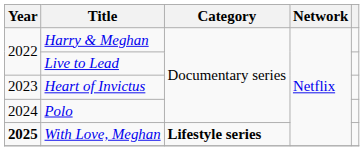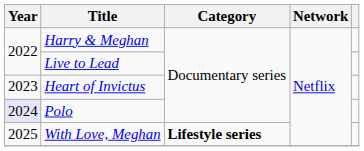(23, 110) no background -> (23, 110) lavender background
(23, 134) bold -> (23, 134) normal
